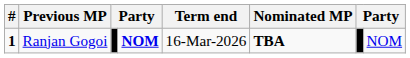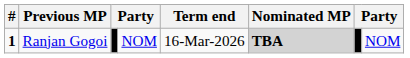(140, 40) bold -> (139, 40) normal
(269, 40) no background -> (267, 40) lightgrey background
